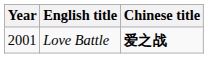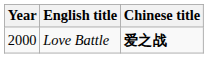(22, 40) 2001 -> (22, 40) 2000
